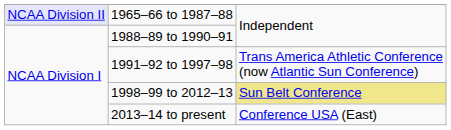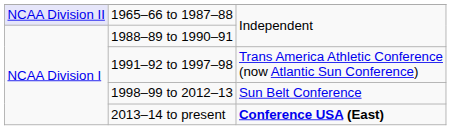(300, 93) khaki background -> (300, 93) no background
(308, 114) normal -> (311, 114) bold
